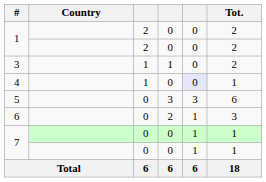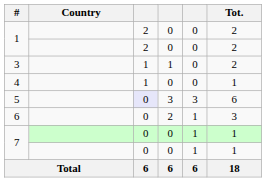(195, 82) lavender background -> (195, 82) no background
(146, 99) no background -> (146, 99) lavender background
